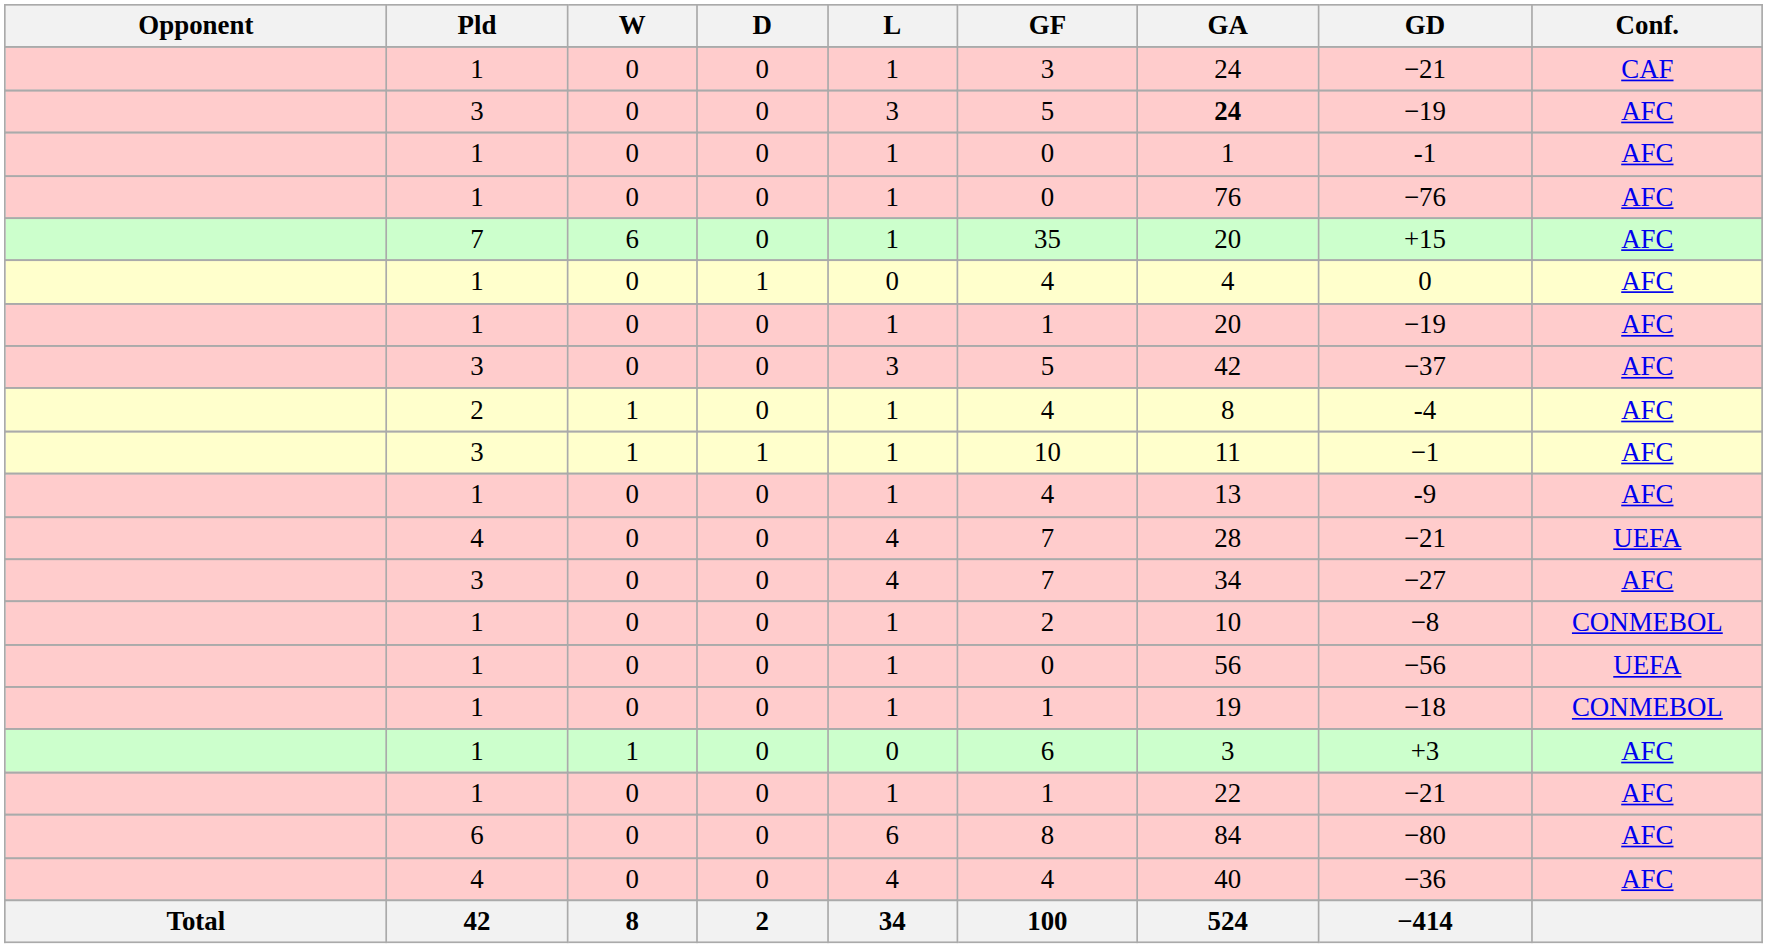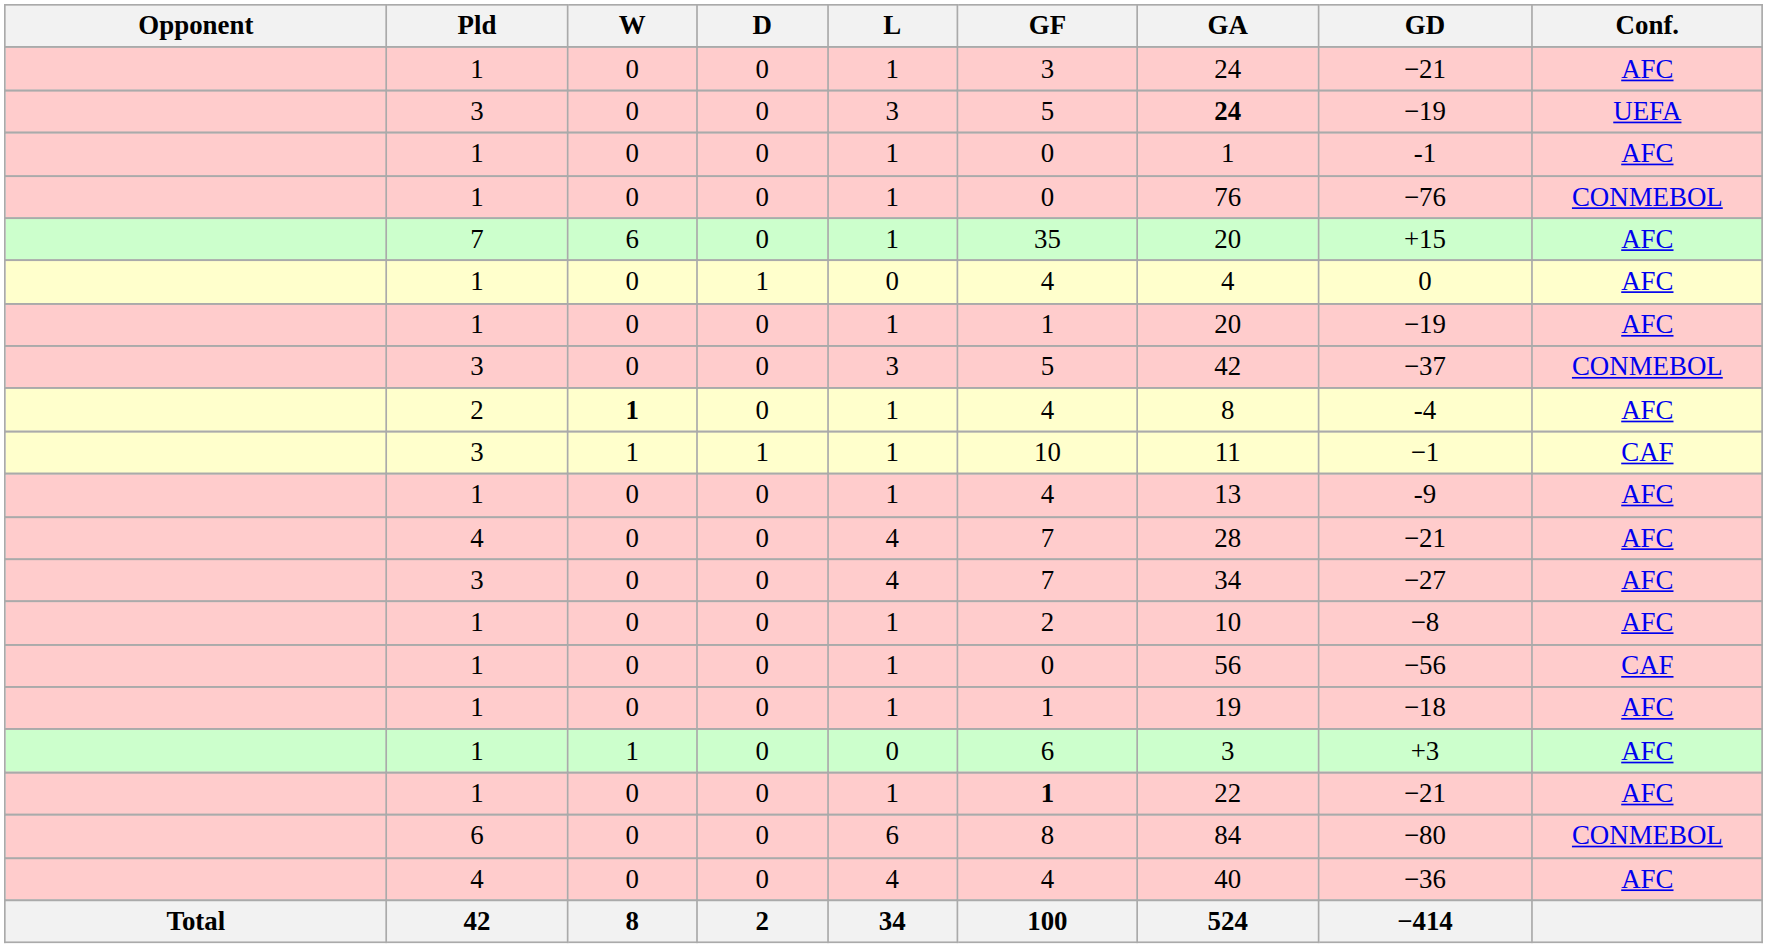(1647, 68) CAF -> (1647, 68) AFC
(1647, 111) AFC -> (1647, 111) UEFA
(1647, 196) AFC -> (1647, 196) CONMEBOL
(1647, 366) AFC -> (1647, 366) CONMEBOL
(632, 409) normal -> (632, 409) bold
(1647, 452) AFC -> (1647, 452) CAF
(1647, 537) UEFA -> (1647, 537) AFC
(1647, 622) CONMEBOL -> (1647, 622) AFC
(1647, 665) UEFA -> (1647, 665) CAF
(1647, 707) CONMEBOL -> (1647, 707) AFC
(1047, 793) normal -> (1047, 793) bold
(1647, 835) AFC -> (1647, 835) CONMEBOL
